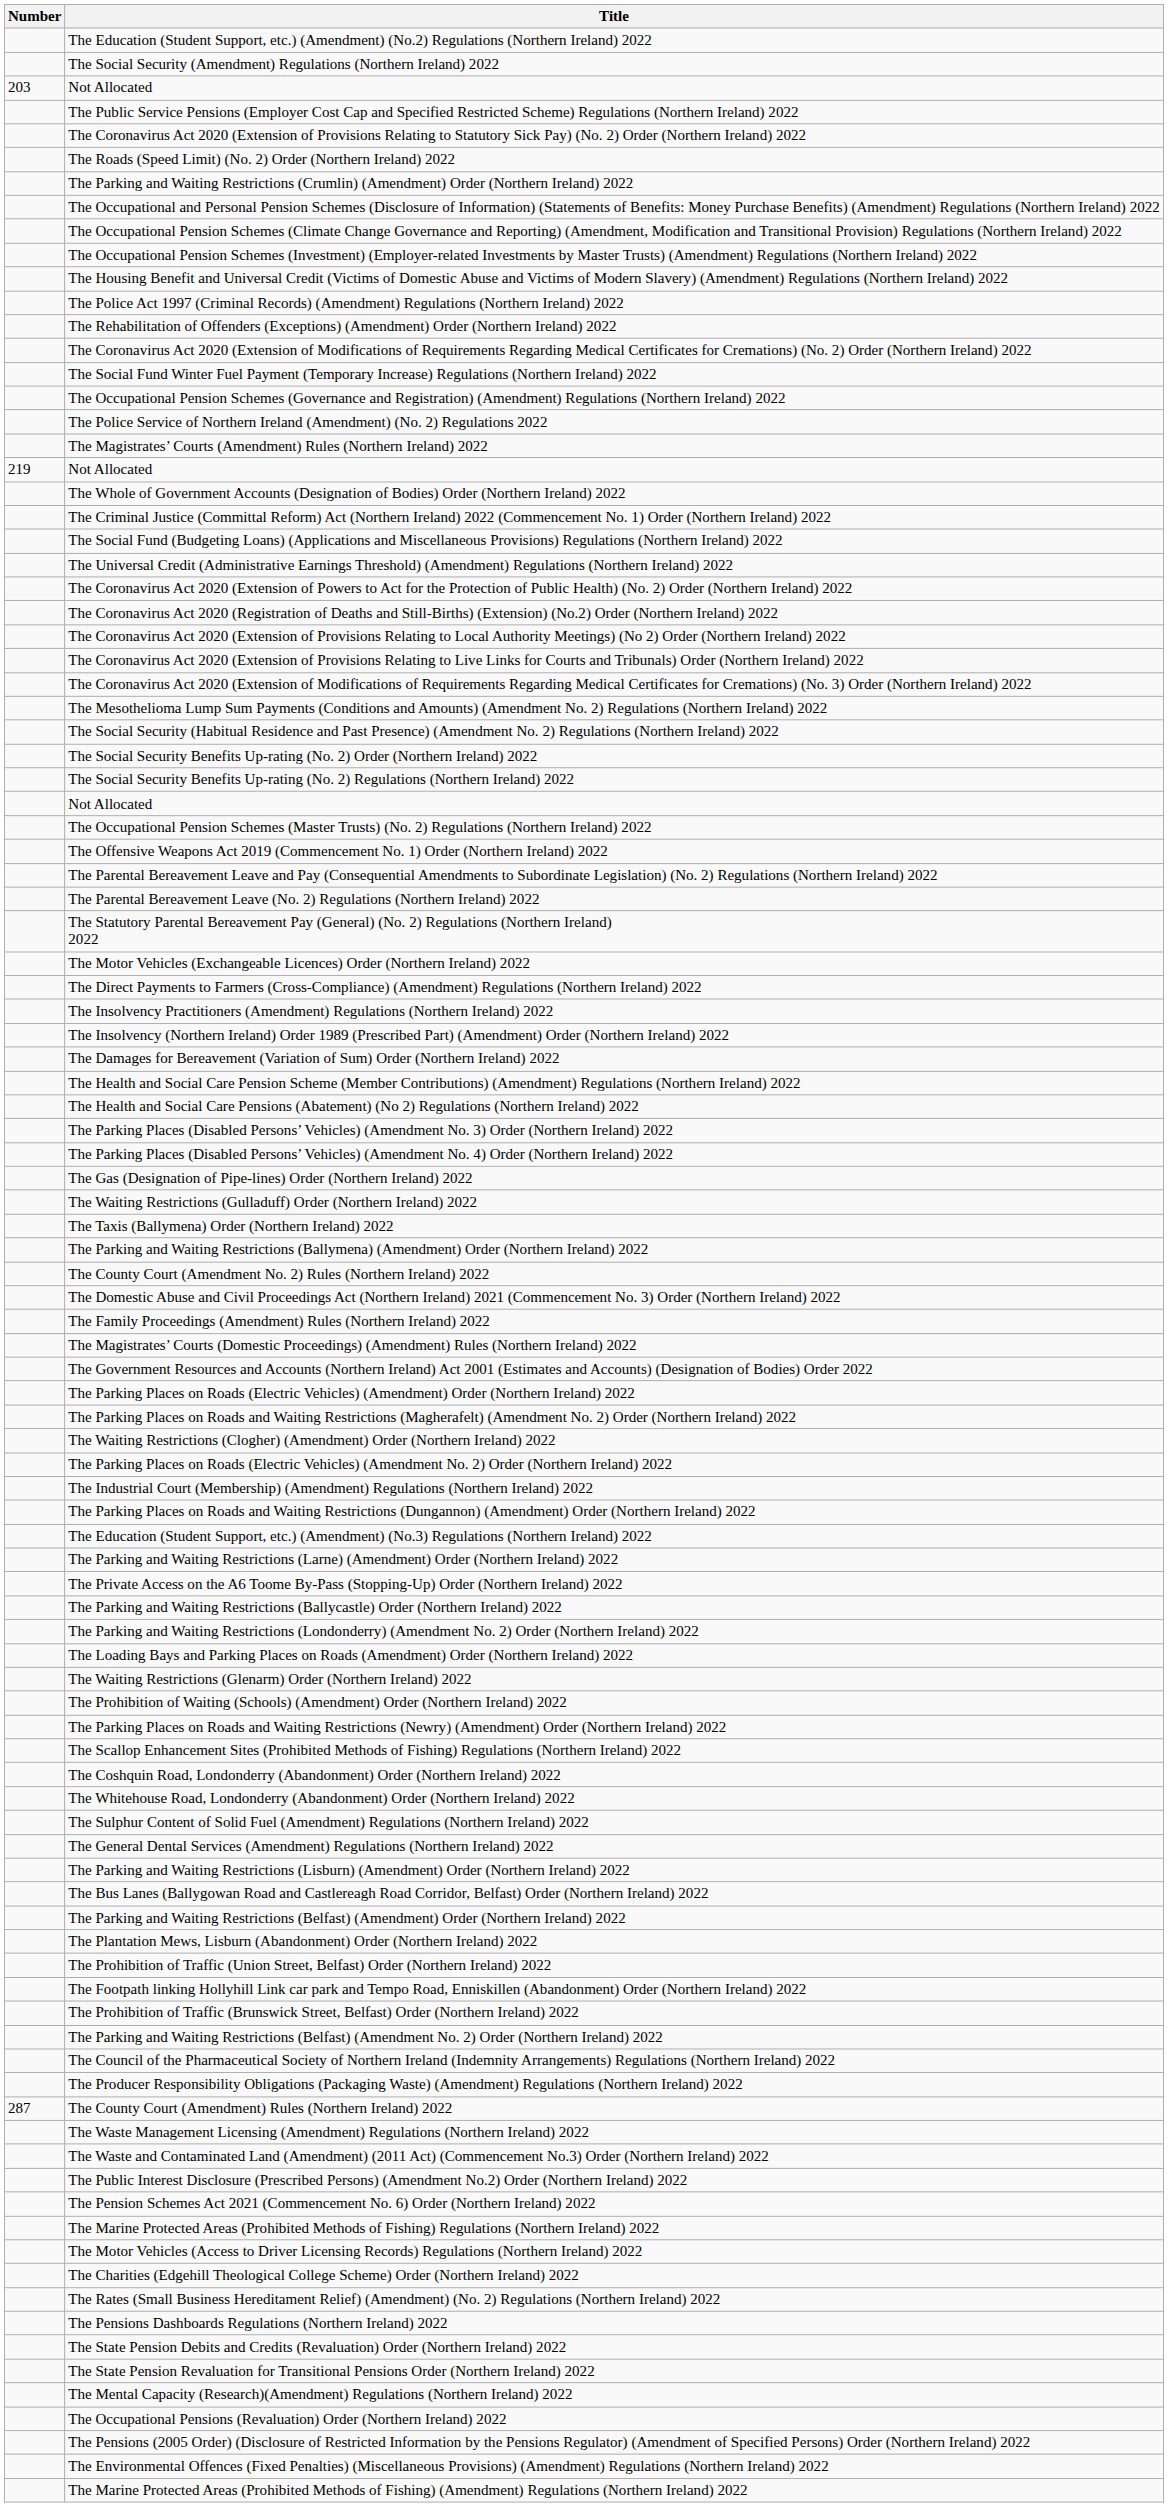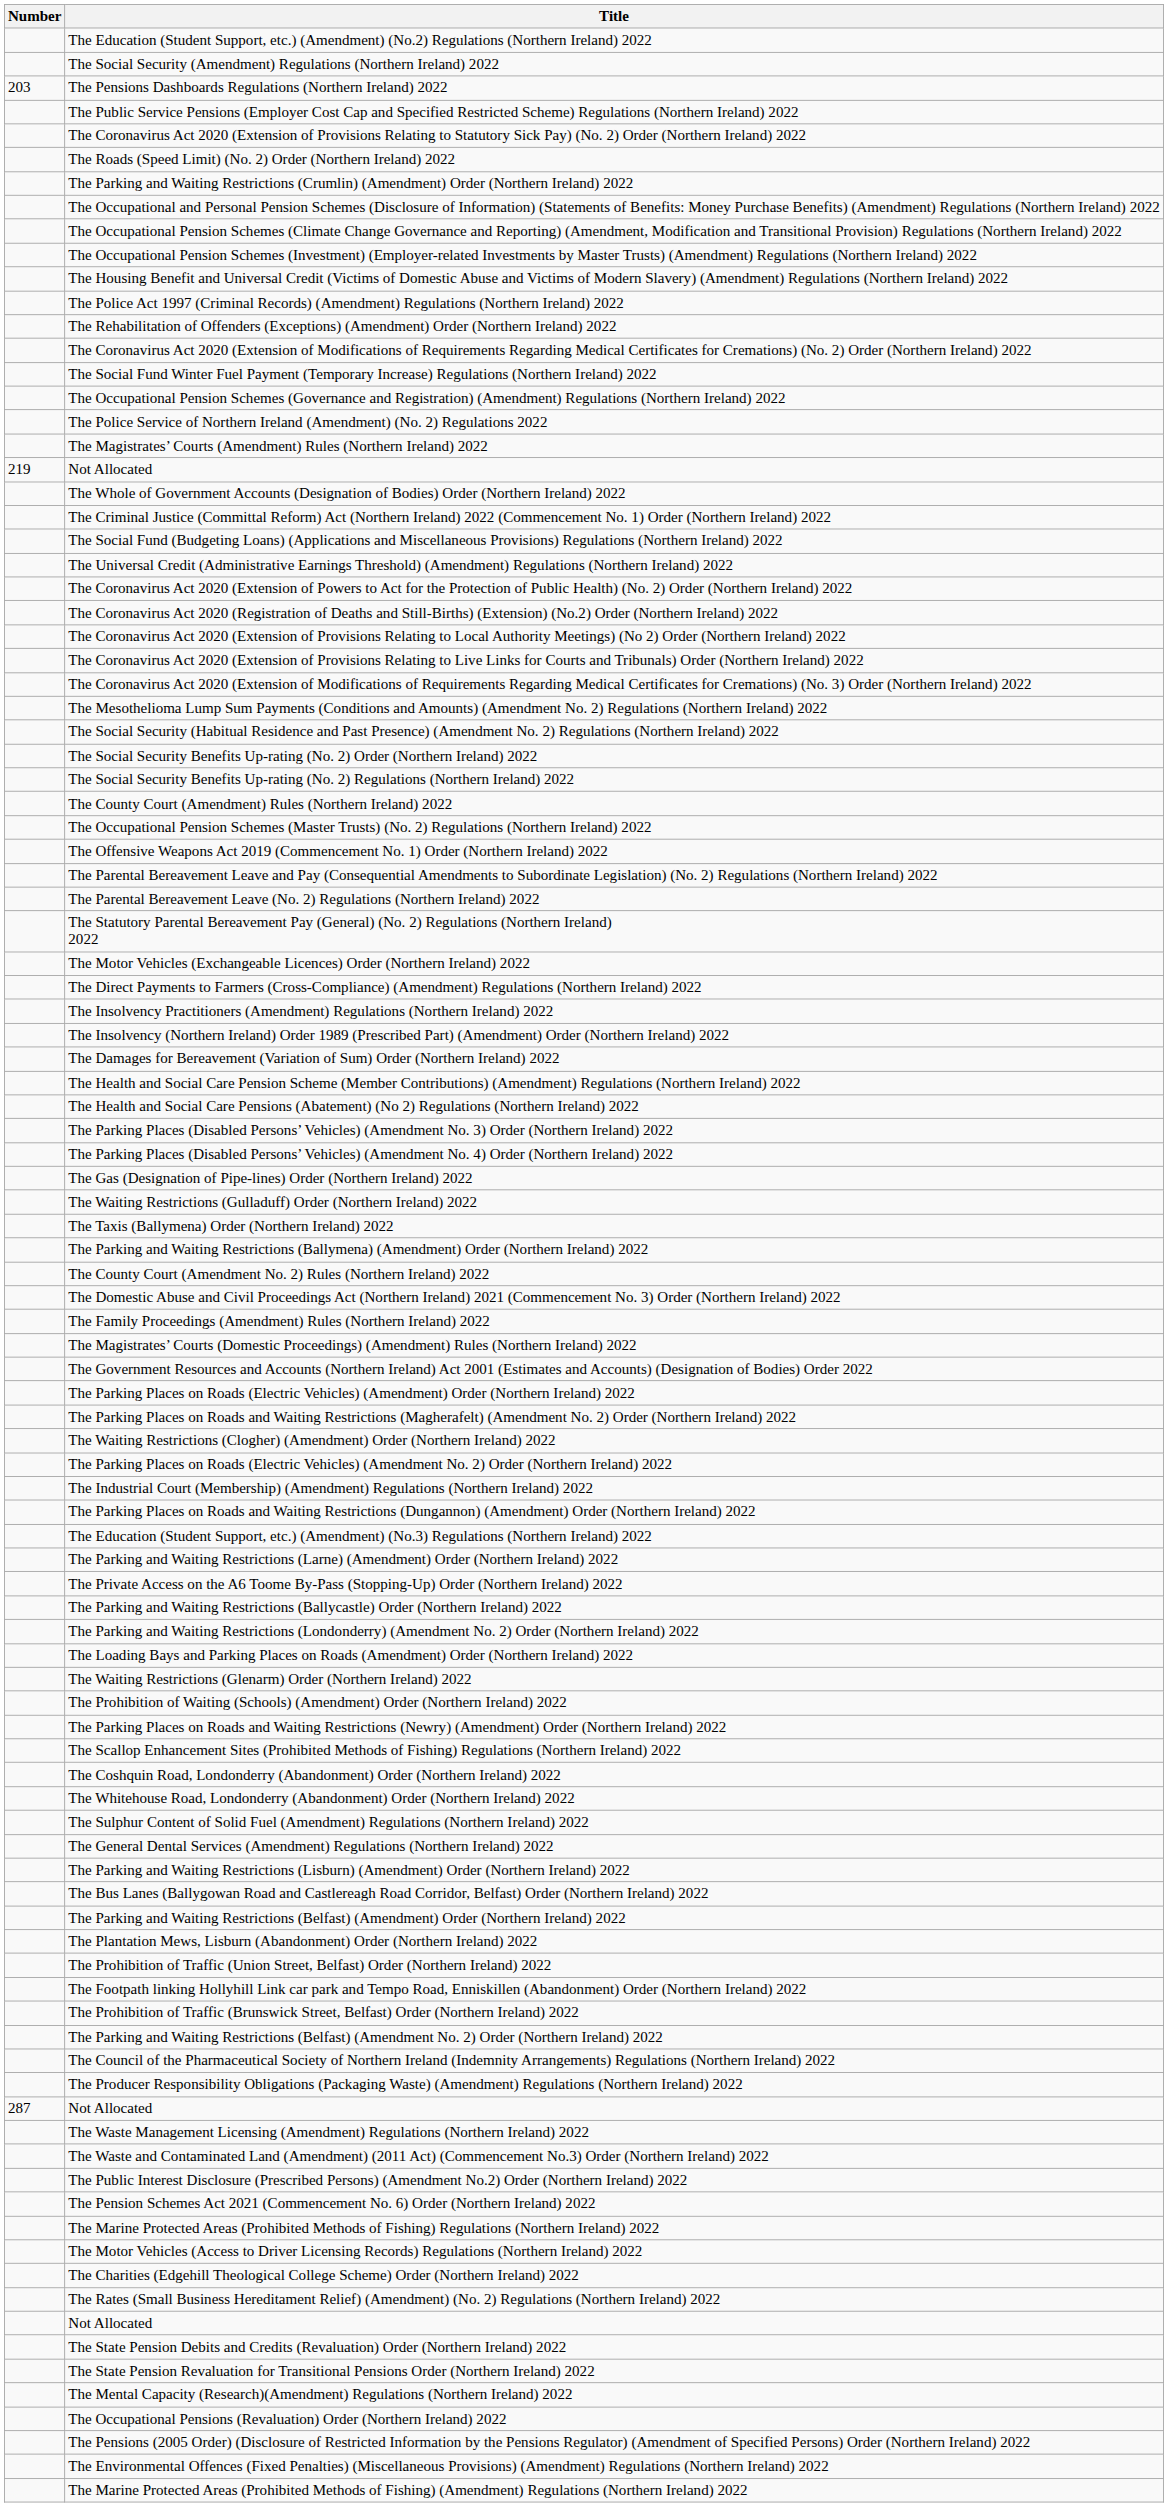(110, 87) Not Allocated -> (258, 87) The Pensions Dashboards Regulations (Northern Ireland) 2022
(110, 803) Not Allocated -> (260, 803) The County Court (Amendment) Rules (Northern Ireland) 2022
(260, 2108) The County Court (Amendment) Rules (Northern Ireland) 2022 -> (110, 2108) Not Allocated
(258, 2323) The Pensions Dashboards Regulations (Northern Ireland) 2022 -> (110, 2323) Not Allocated
